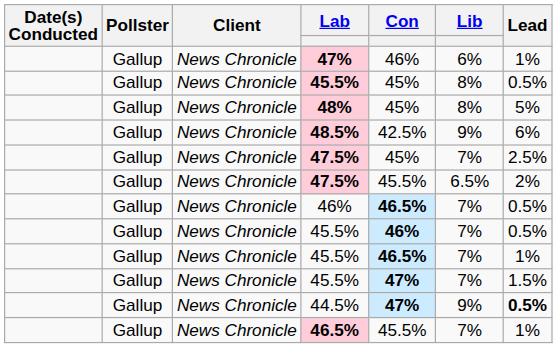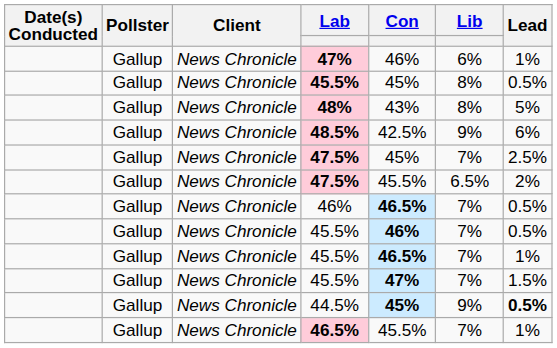(402, 108) 45% -> (402, 108) 43%
(402, 306) 47% -> (402, 306) 45%
